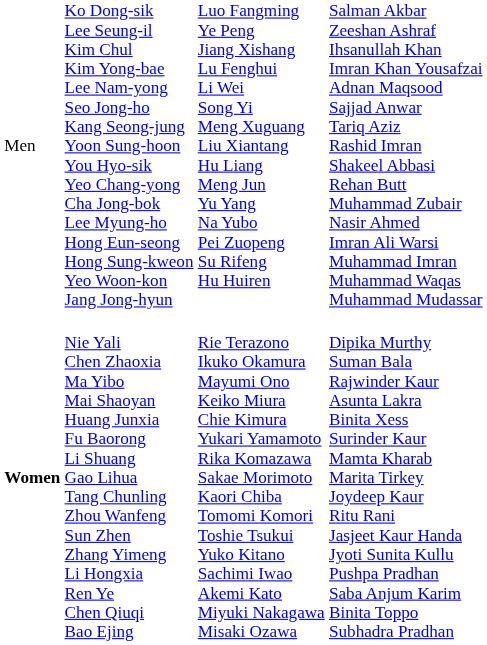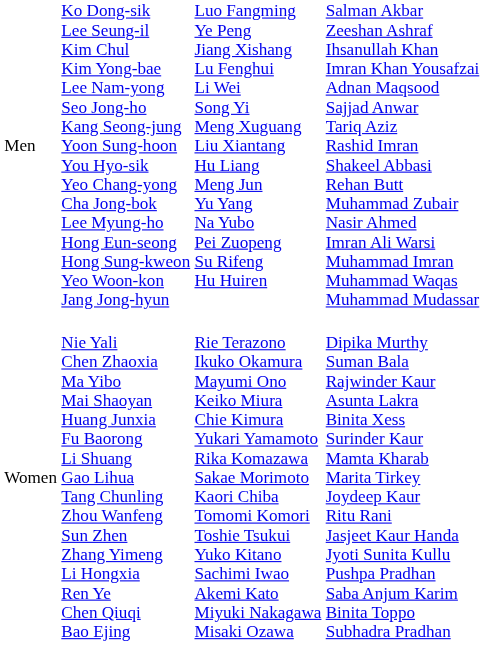(32, 477) bold -> (31, 477) normal
